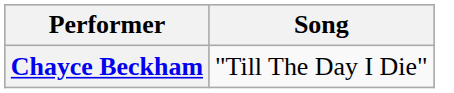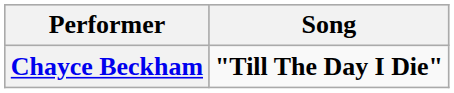(321, 66) normal -> (329, 66) bold
